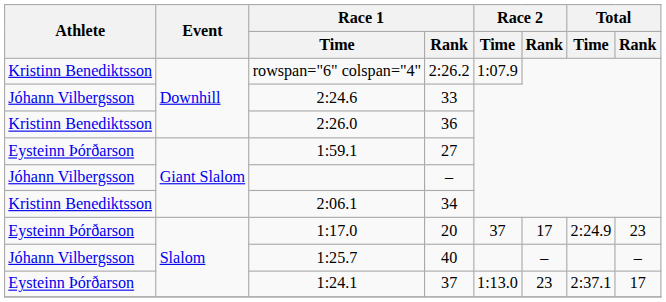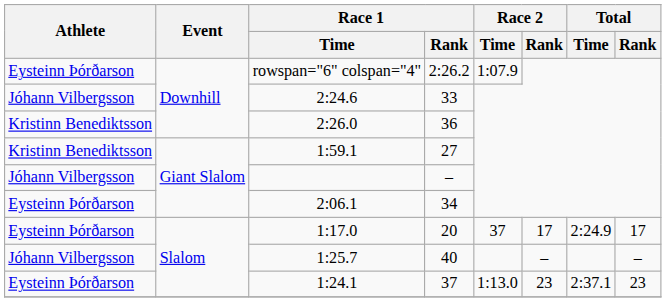(80, 71) Kristinn Benediktsson -> (71, 71) Eysteinn Þórðarson
(71, 151) Eysteinn Þórðarson -> (80, 151) Kristinn Benediktsson
(80, 204) Kristinn Benediktsson -> (71, 204) Eysteinn Þórðarson
(638, 230) 23 -> (638, 230) 17
(638, 284) 17 -> (638, 284) 23
